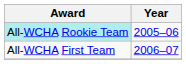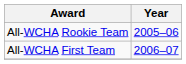(68, 31) paleturquoise background -> (68, 31) no background
